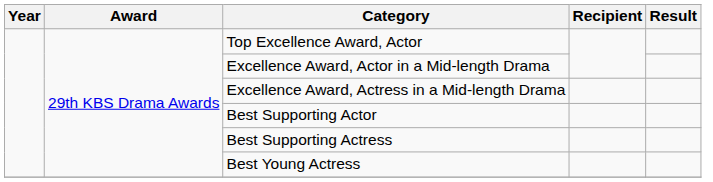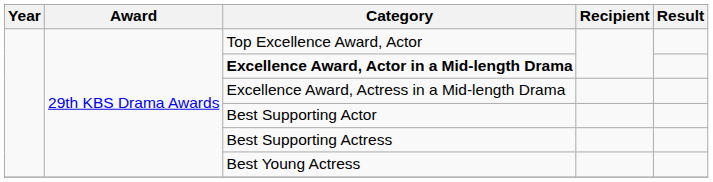(388, 66) normal -> (400, 66) bold
